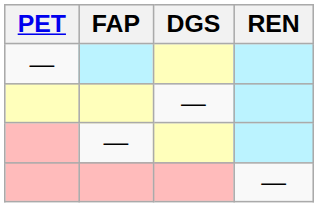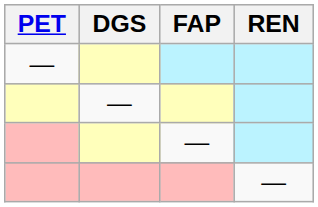columns swapped: (193, 24) <-> (116, 24)
